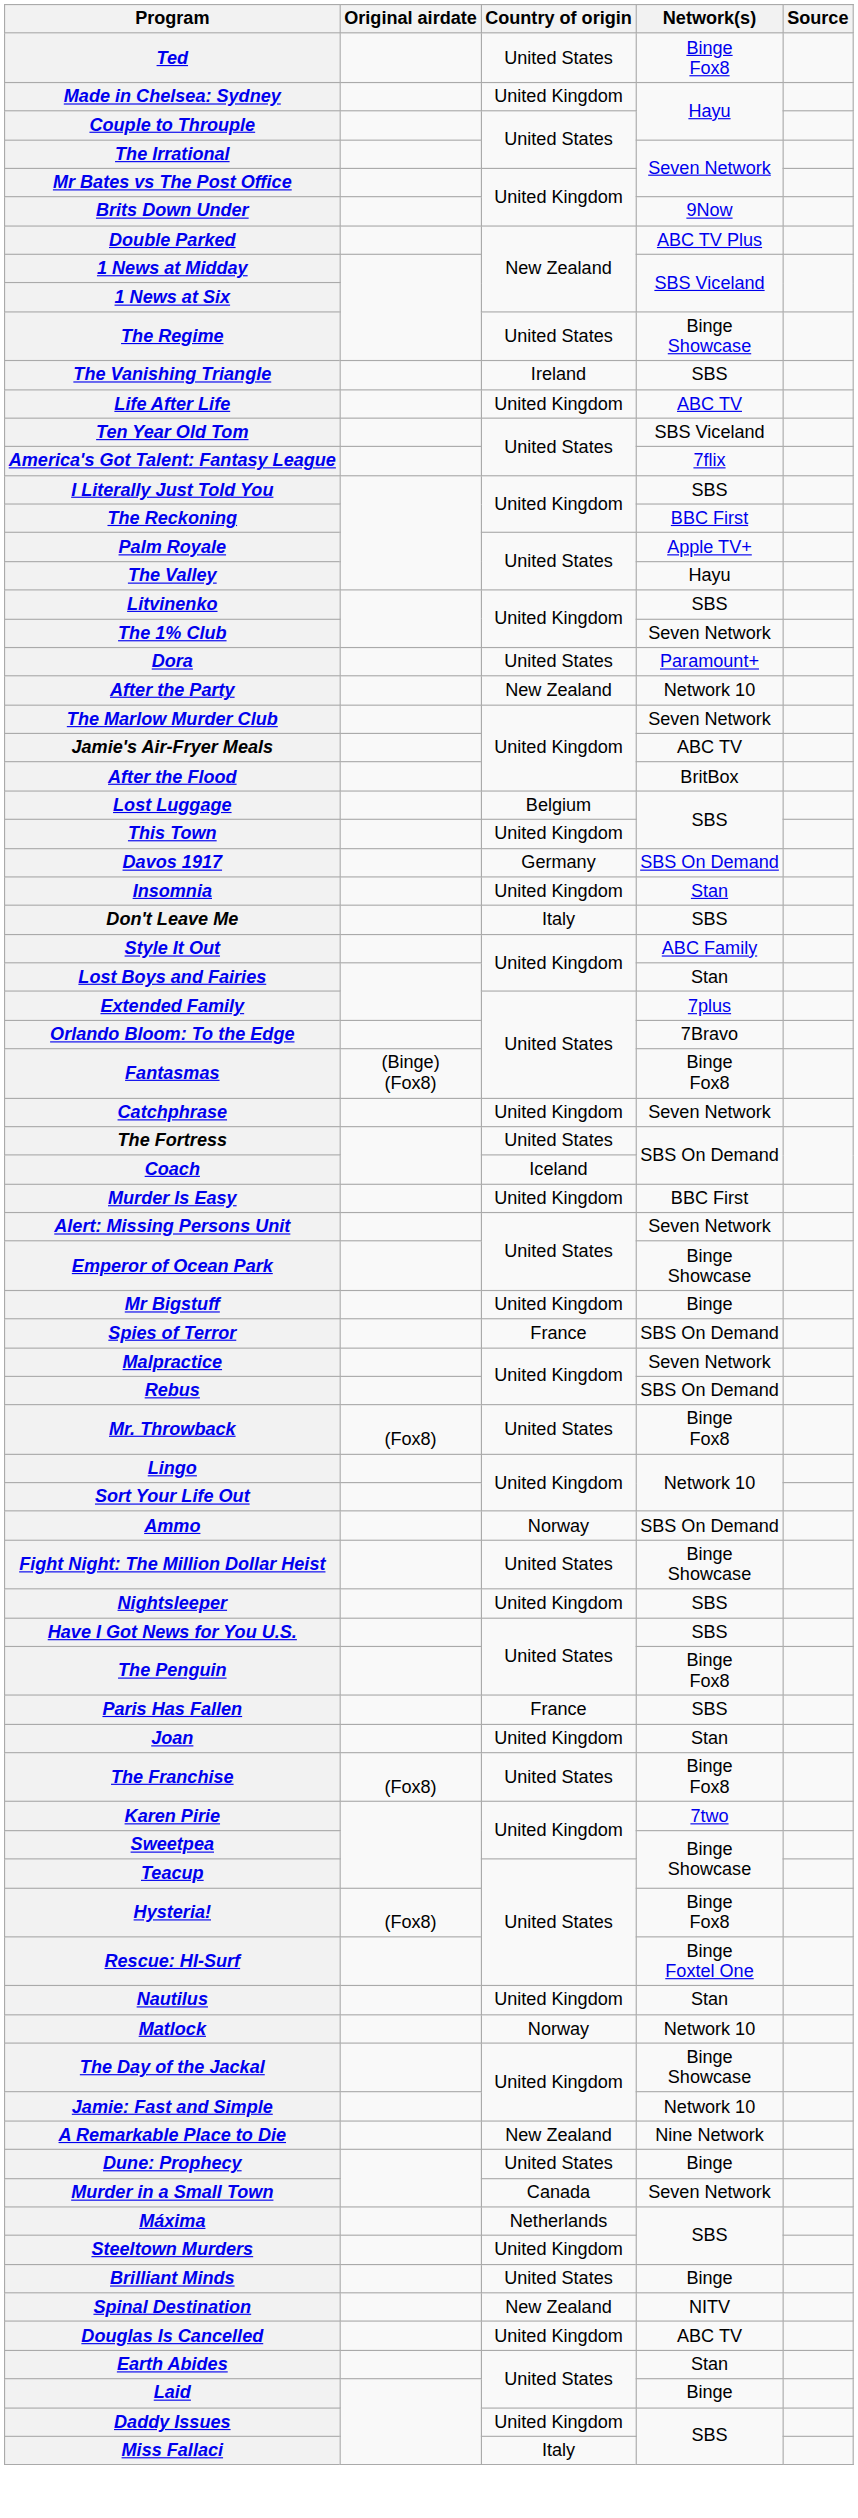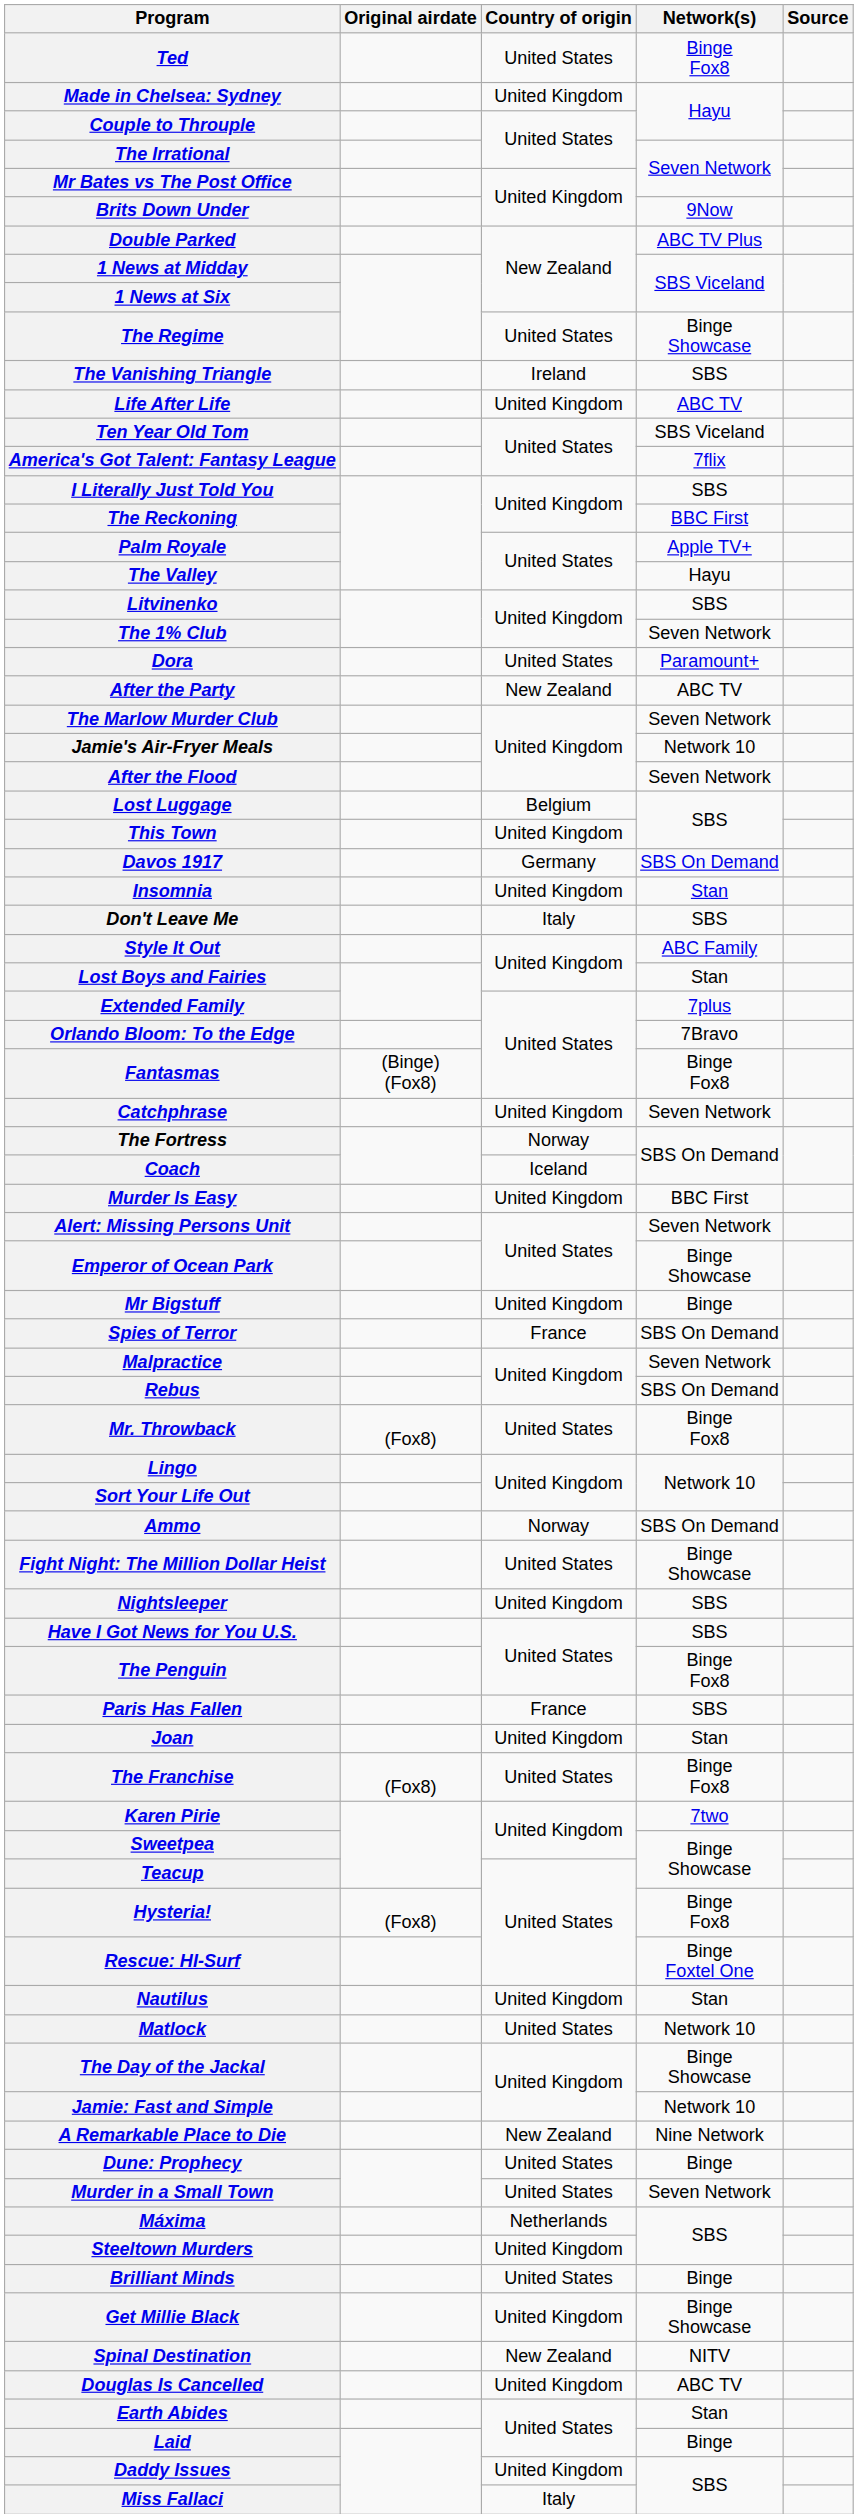(709, 690) Network 10 -> (709, 690) ABC TV
(709, 747) ABC TV -> (709, 747) Network 10
(709, 776) BritBox -> (709, 776) Seven Network
(558, 1140) United States -> (559, 1140) Norway
(559, 2028) Norway -> (558, 2028) United States
(559, 2192) Canada -> (558, 2192) United States
+ row: (172, 2317)
